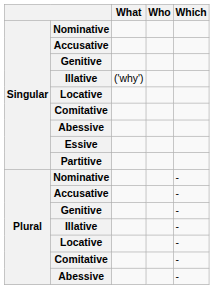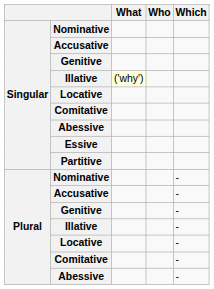(129, 78) no background -> (129, 78) lightyellow background
